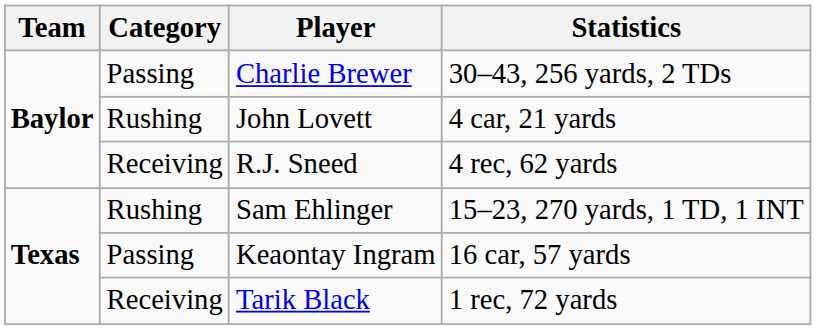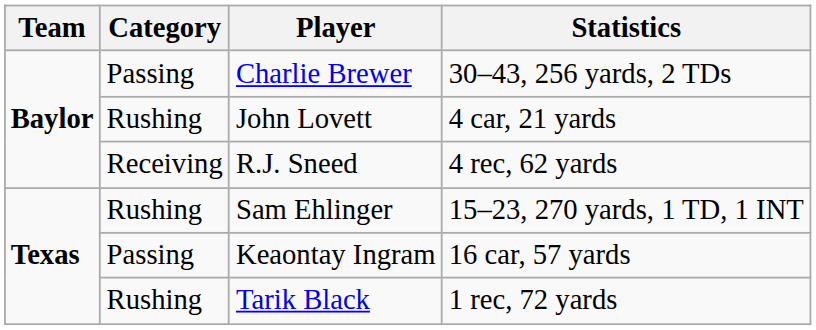(165, 300) Receiving -> (154, 300) Rushing
